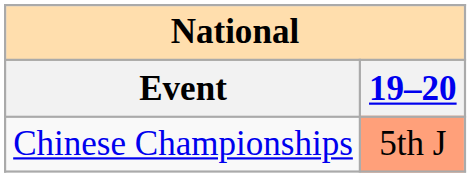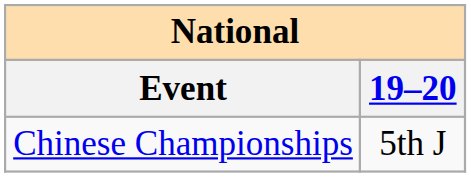(413, 143) lightsalmon background -> (413, 143) no background
